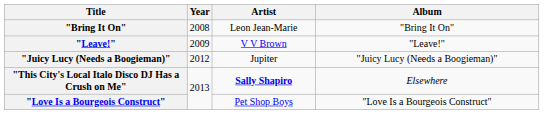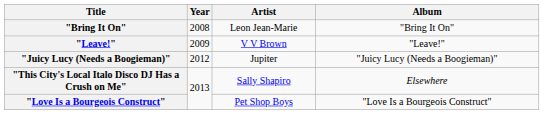(264, 80) bold -> (264, 80) normal
